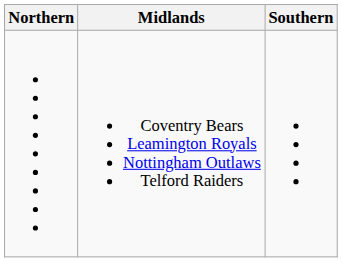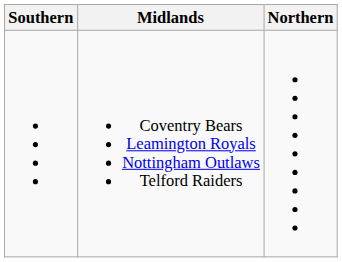columns swapped: (41, 17) <-> (301, 17)
